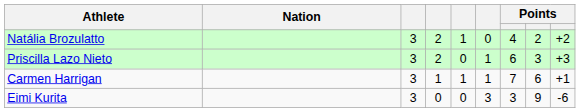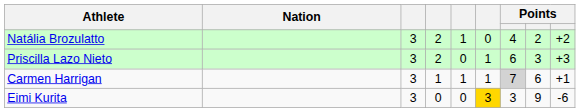(513, 78) no background -> (513, 78) lightgrey background
(488, 98) no background -> (488, 98) gold background
